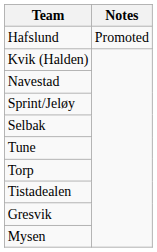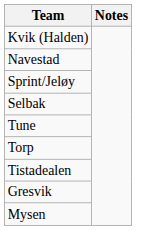- row: (33, 37)
